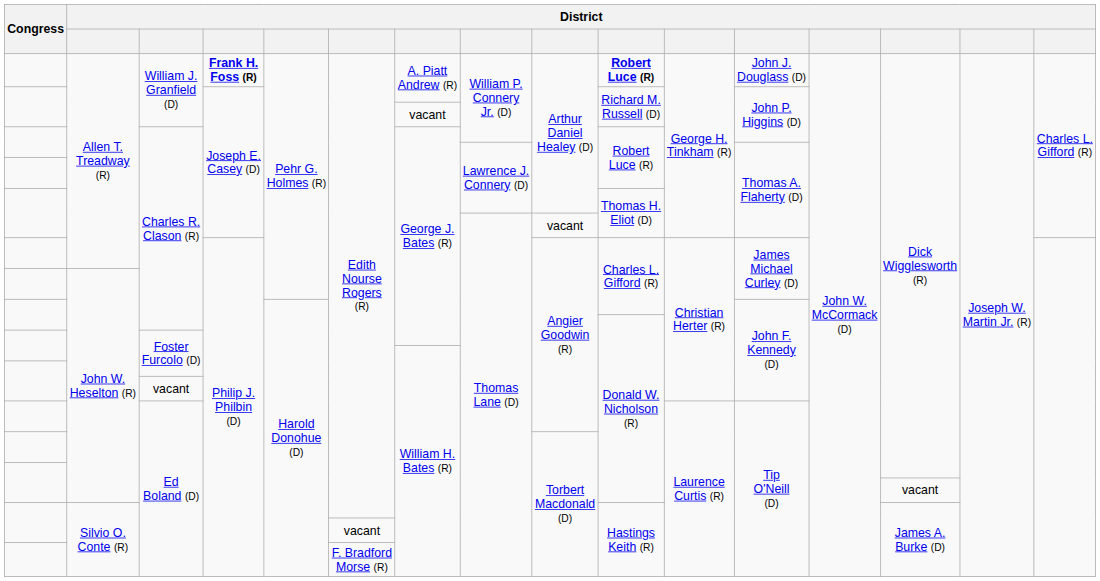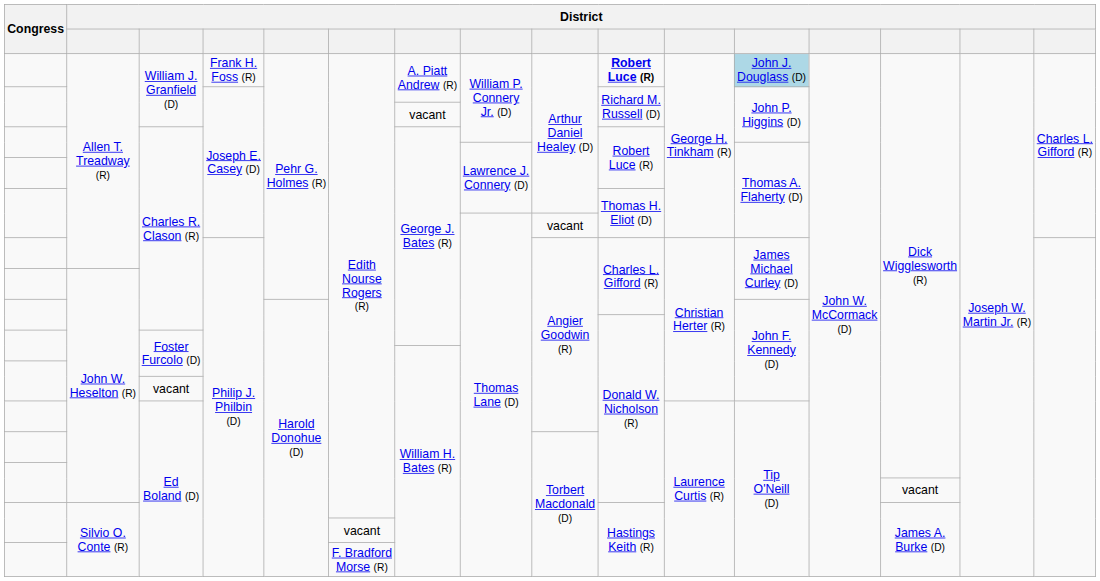(234, 70) bold -> (234, 70) normal
(772, 70) no background -> (772, 70) lightblue background
